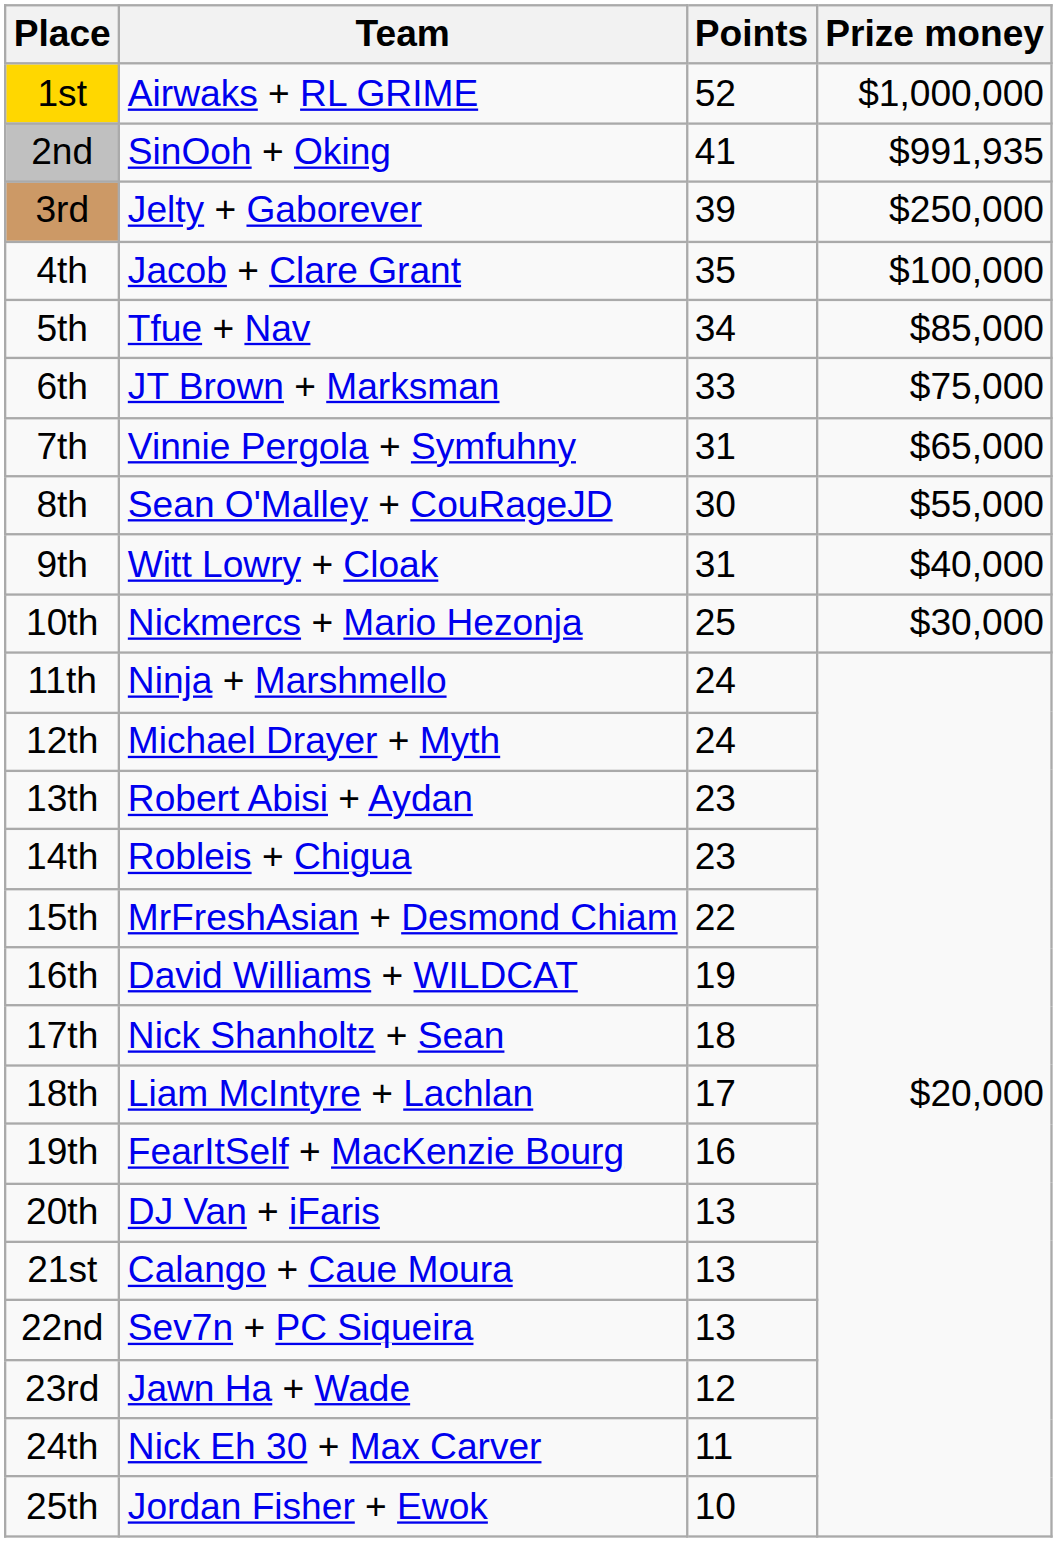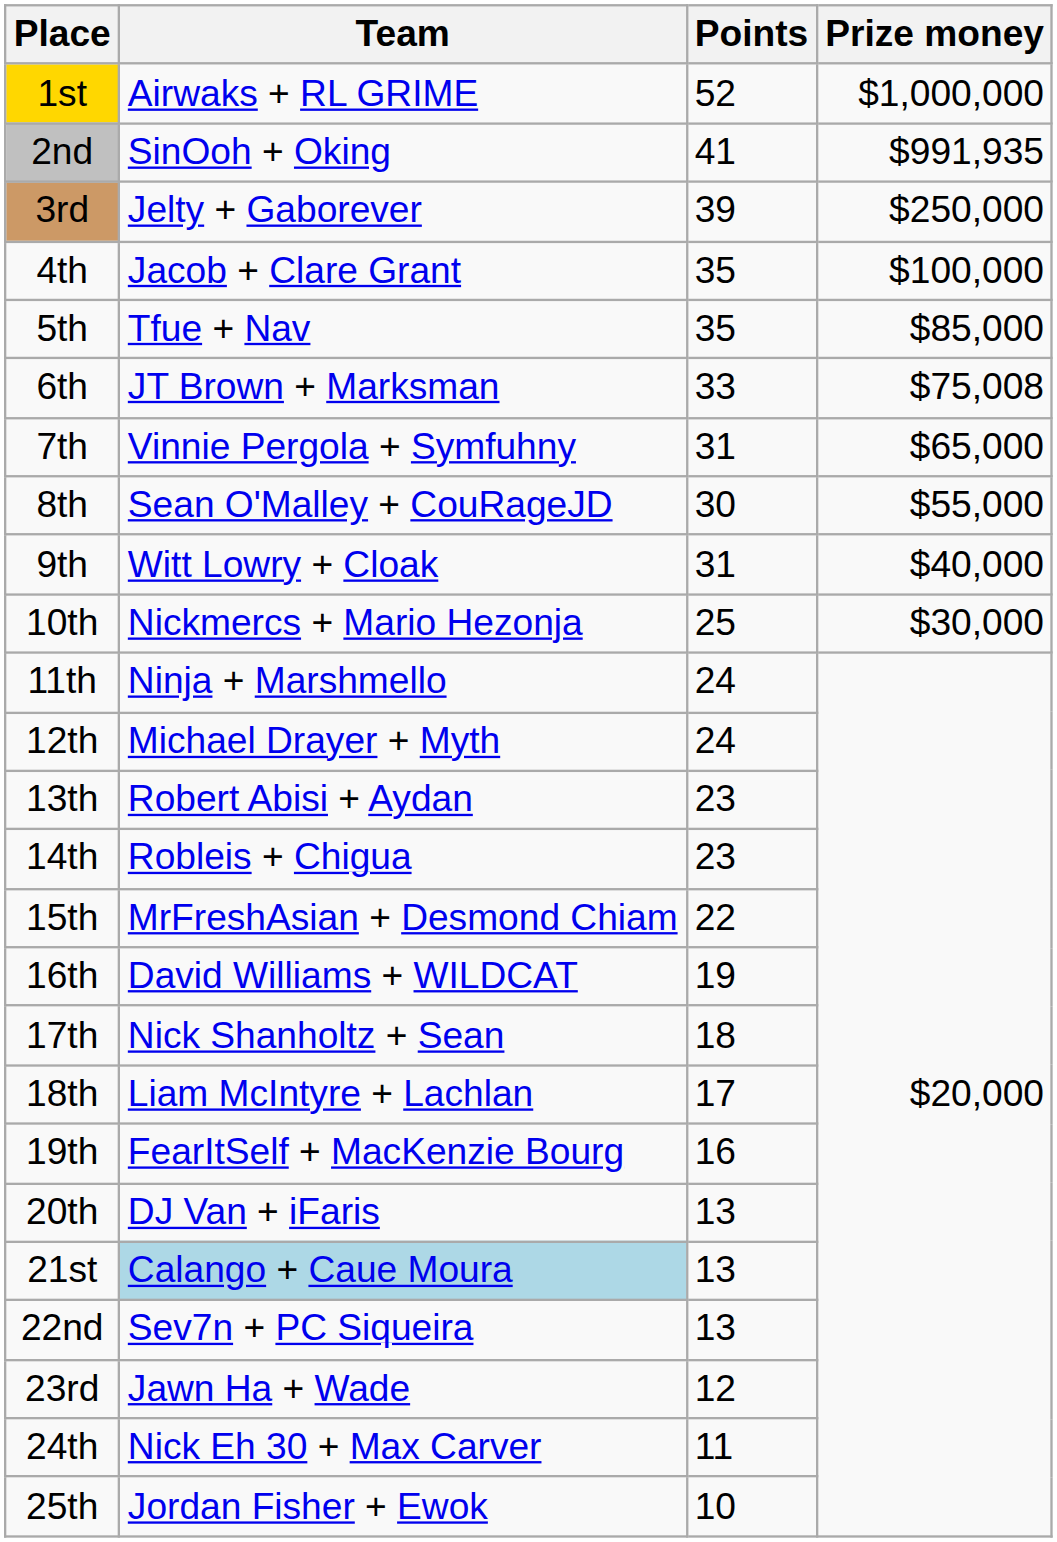(715, 328) 34 -> (715, 328) 35
(977, 387) $75,000 -> (977, 387) $75,008
(320, 1270) no background -> (320, 1270) lightblue background
